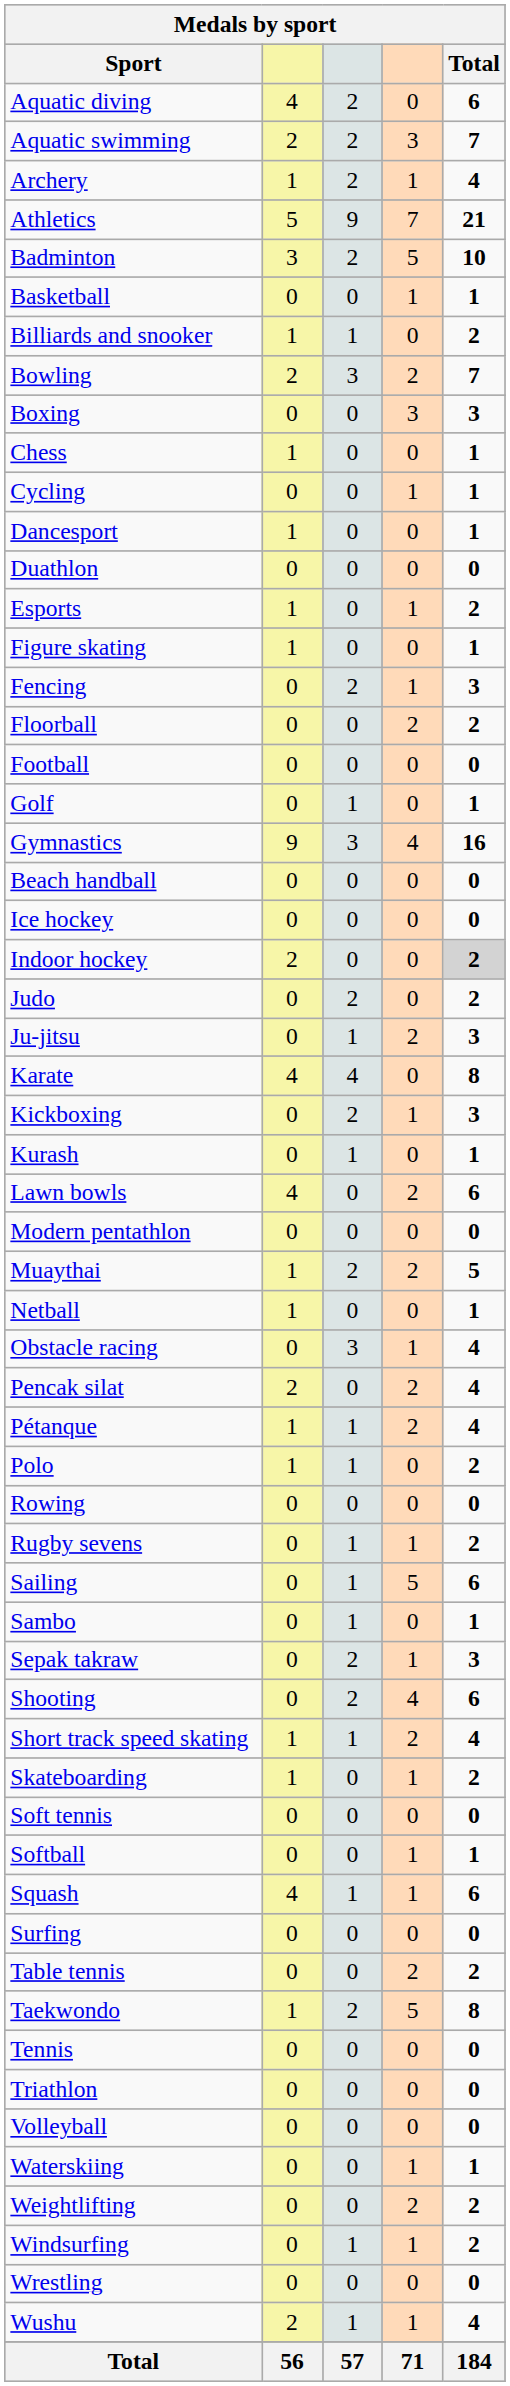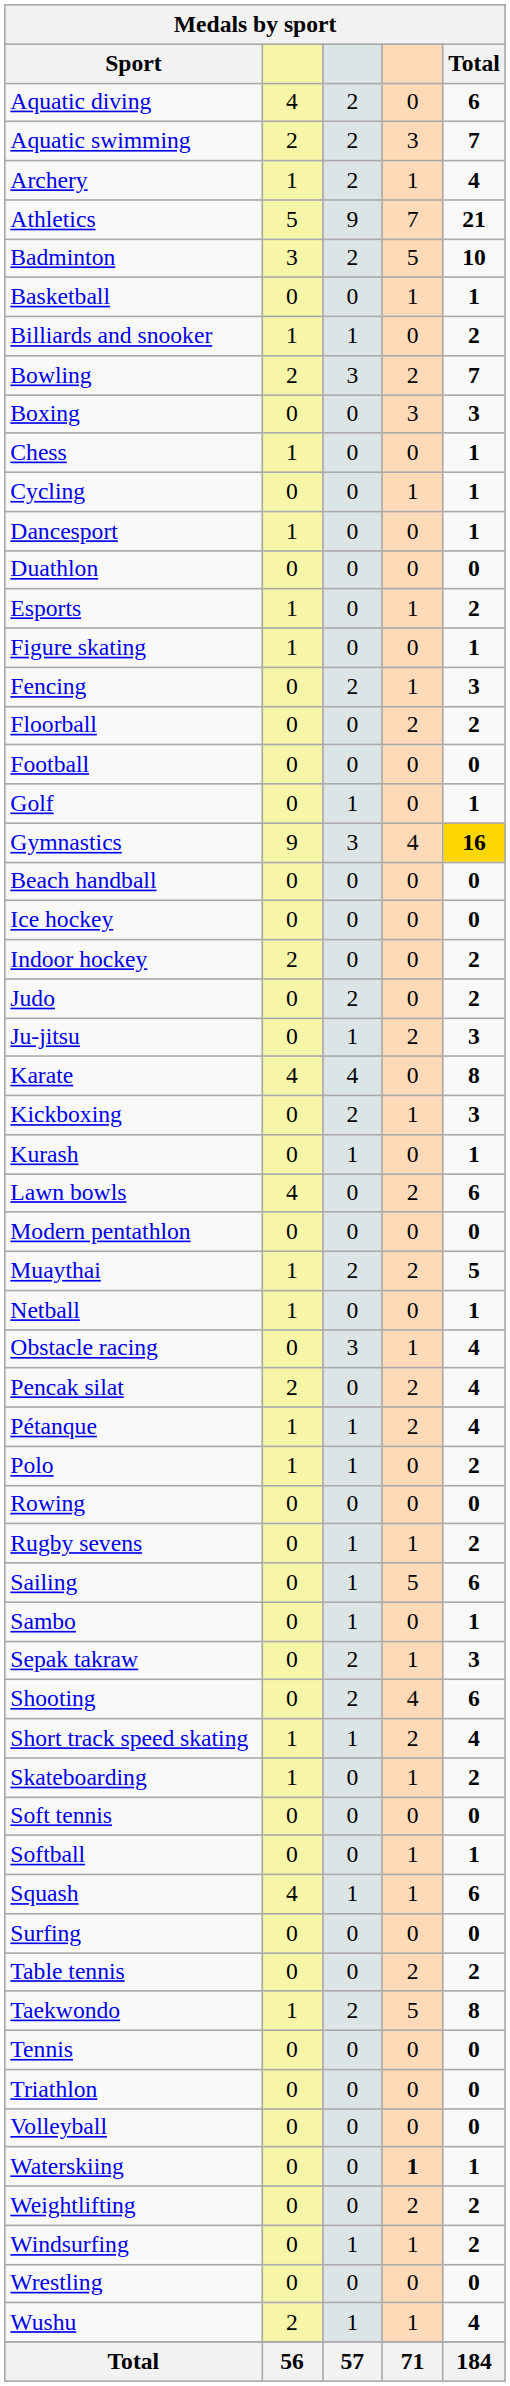(474, 842) no background -> (474, 842) gold background
(474, 959) lightgrey background -> (474, 959) no background
(413, 2166) normal -> (413, 2166) bold
